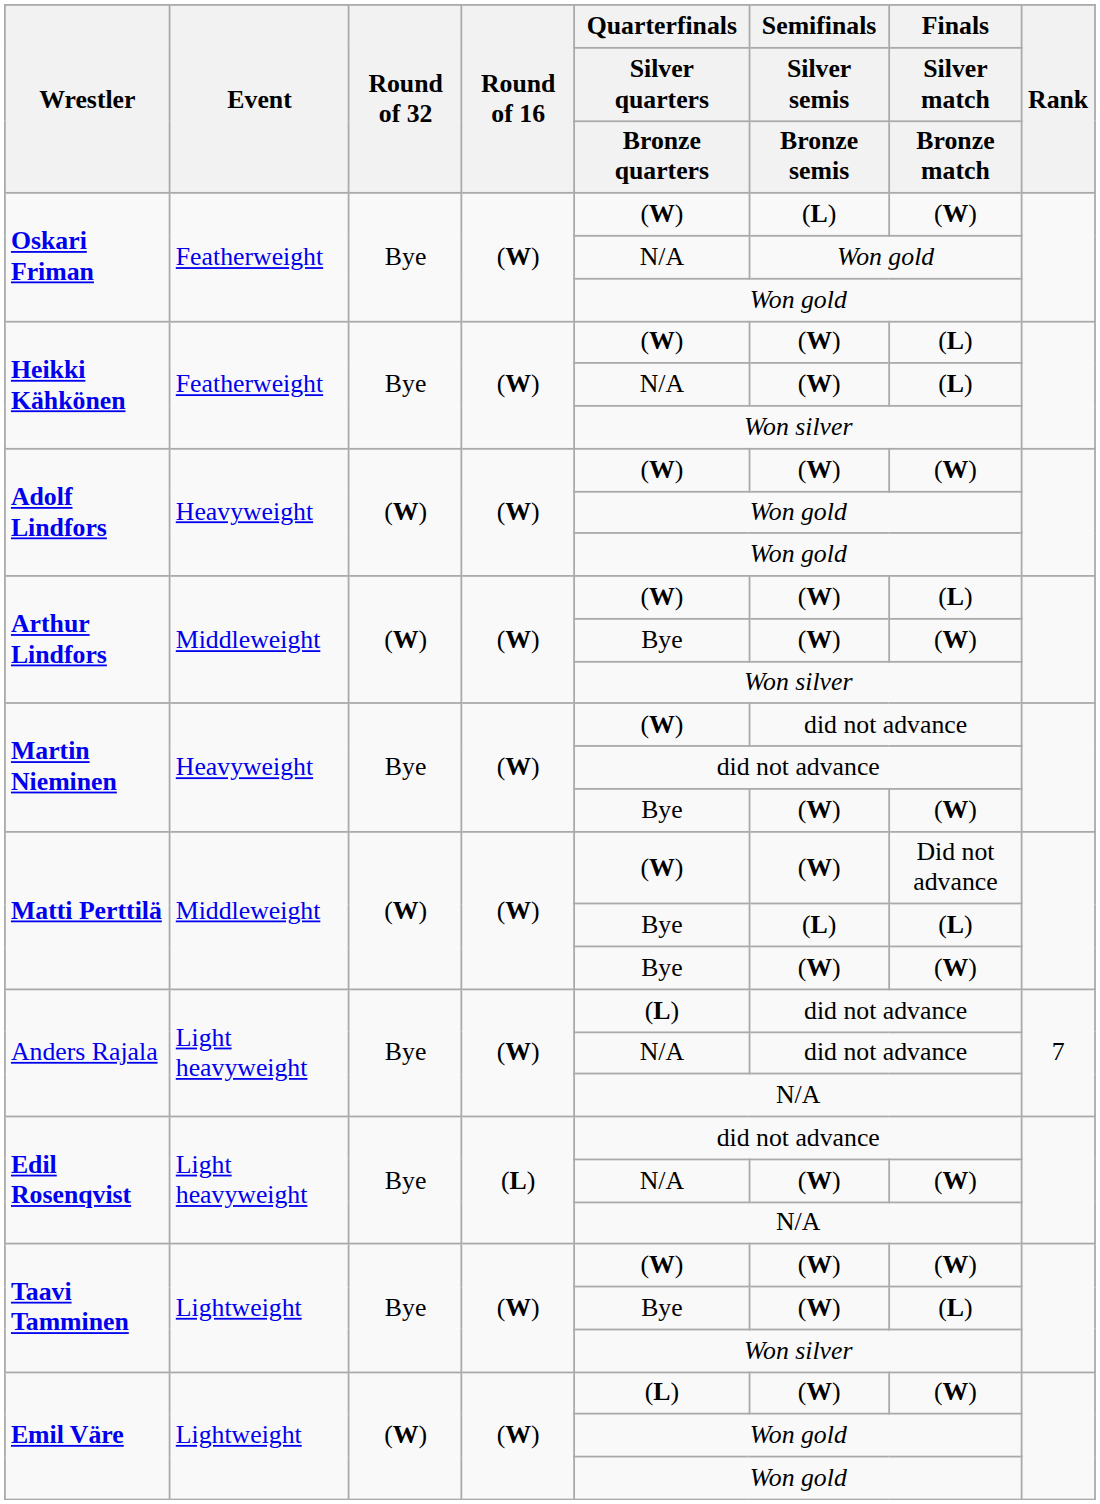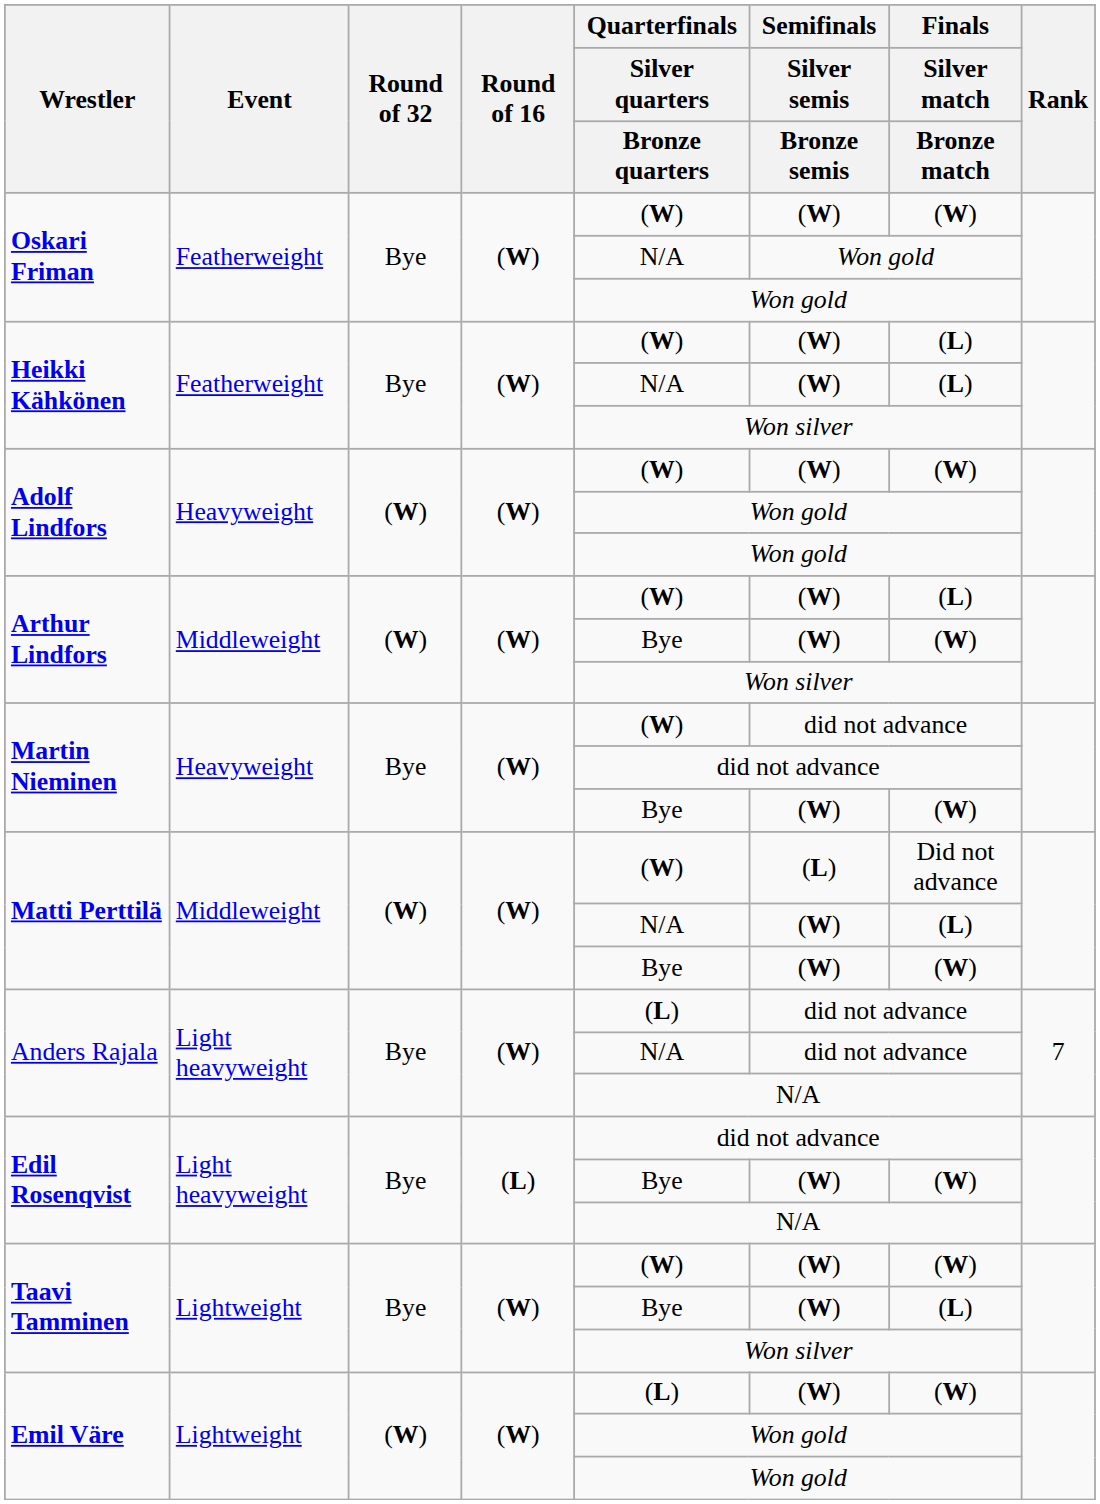(819, 214) (L) -> (819, 214) (W)
(819, 867) (W) -> (819, 867) (L)
(662, 925) Bye -> (662, 925) N/A
(819, 925) (L) -> (819, 925) (W)
(662, 1180) N/A -> (662, 1180) Bye
